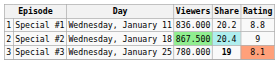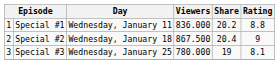(193, 38) lightgreen background -> (193, 38) no background
(227, 38) paleturquoise background -> (227, 38) no background
(227, 52) bold -> (227, 52) normal
(258, 52) lightsalmon background -> (258, 52) no background
